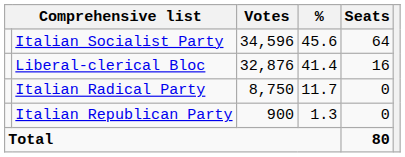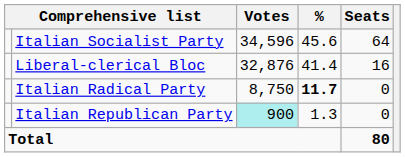(319, 91) normal -> (319, 91) bold
(280, 115) no background -> (280, 115) paleturquoise background
